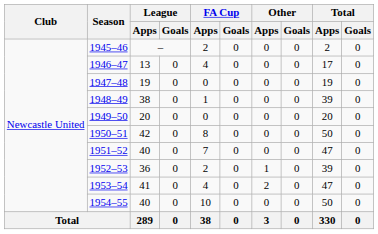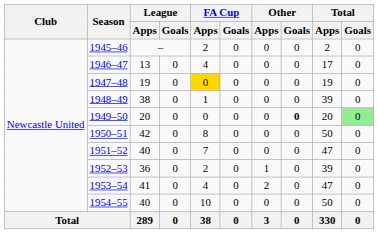(206, 82) no background -> (206, 82) gold background
(297, 116) normal -> (297, 116) bold
(358, 116) no background -> (358, 116) lightgreen background
